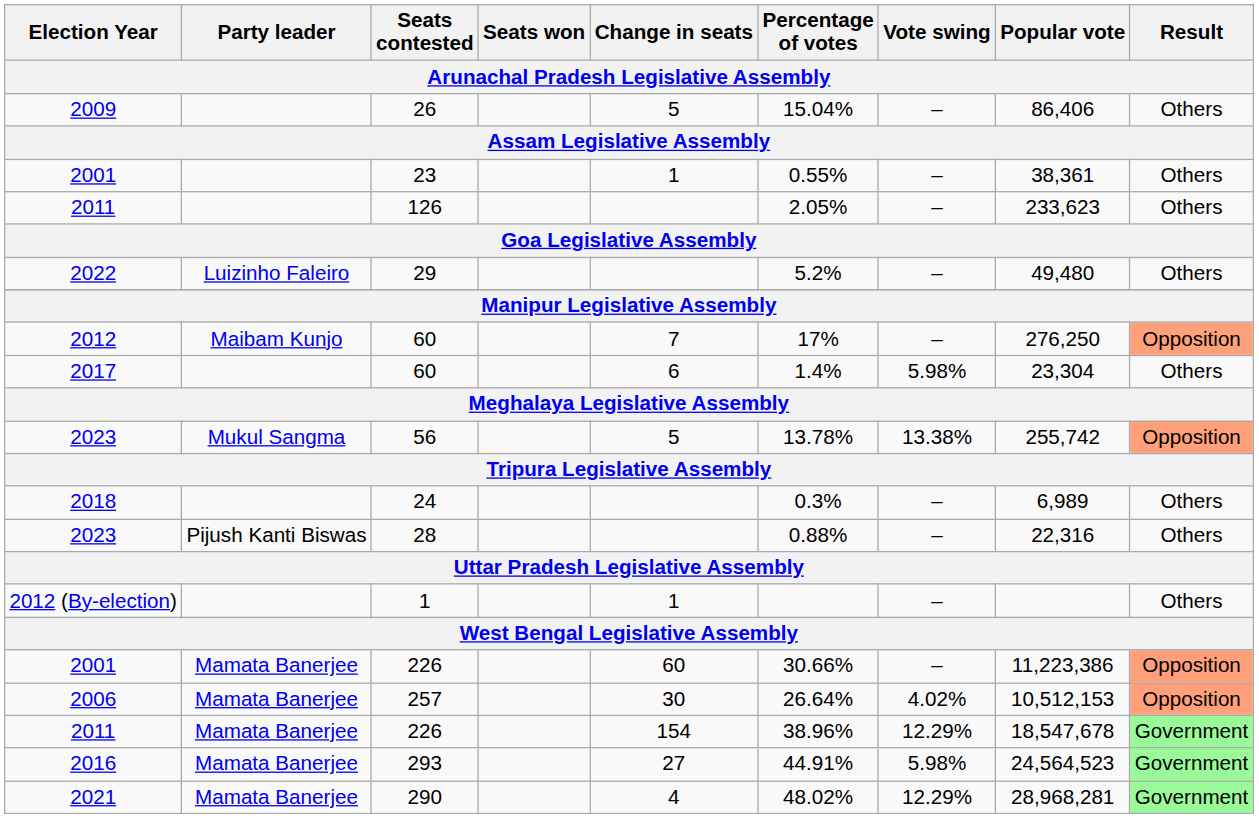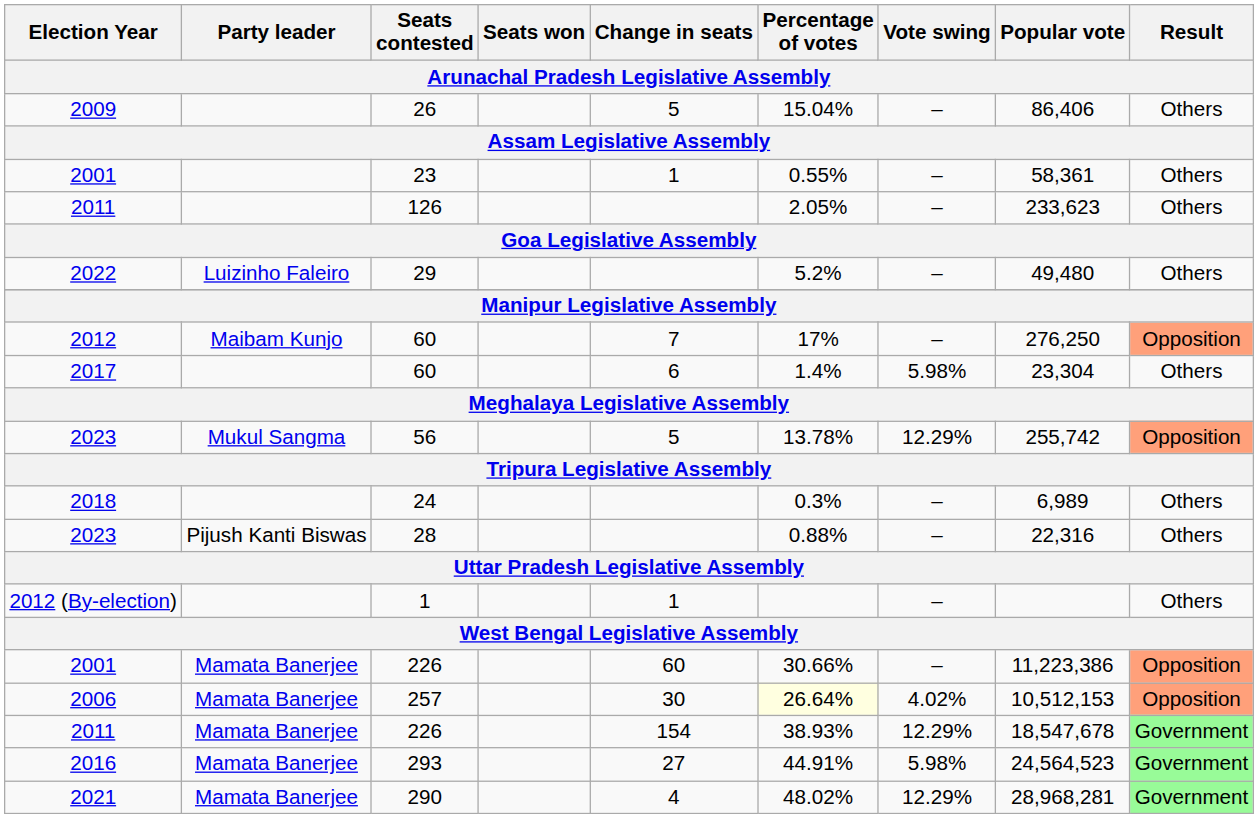(1063, 175) 38,361 -> (1063, 175) 58,361
(937, 436) 13.38% -> (937, 436) 12.29%
(818, 698) no background -> (818, 698) lightyellow background
(818, 731) 38.96% -> (818, 731) 38.93%
